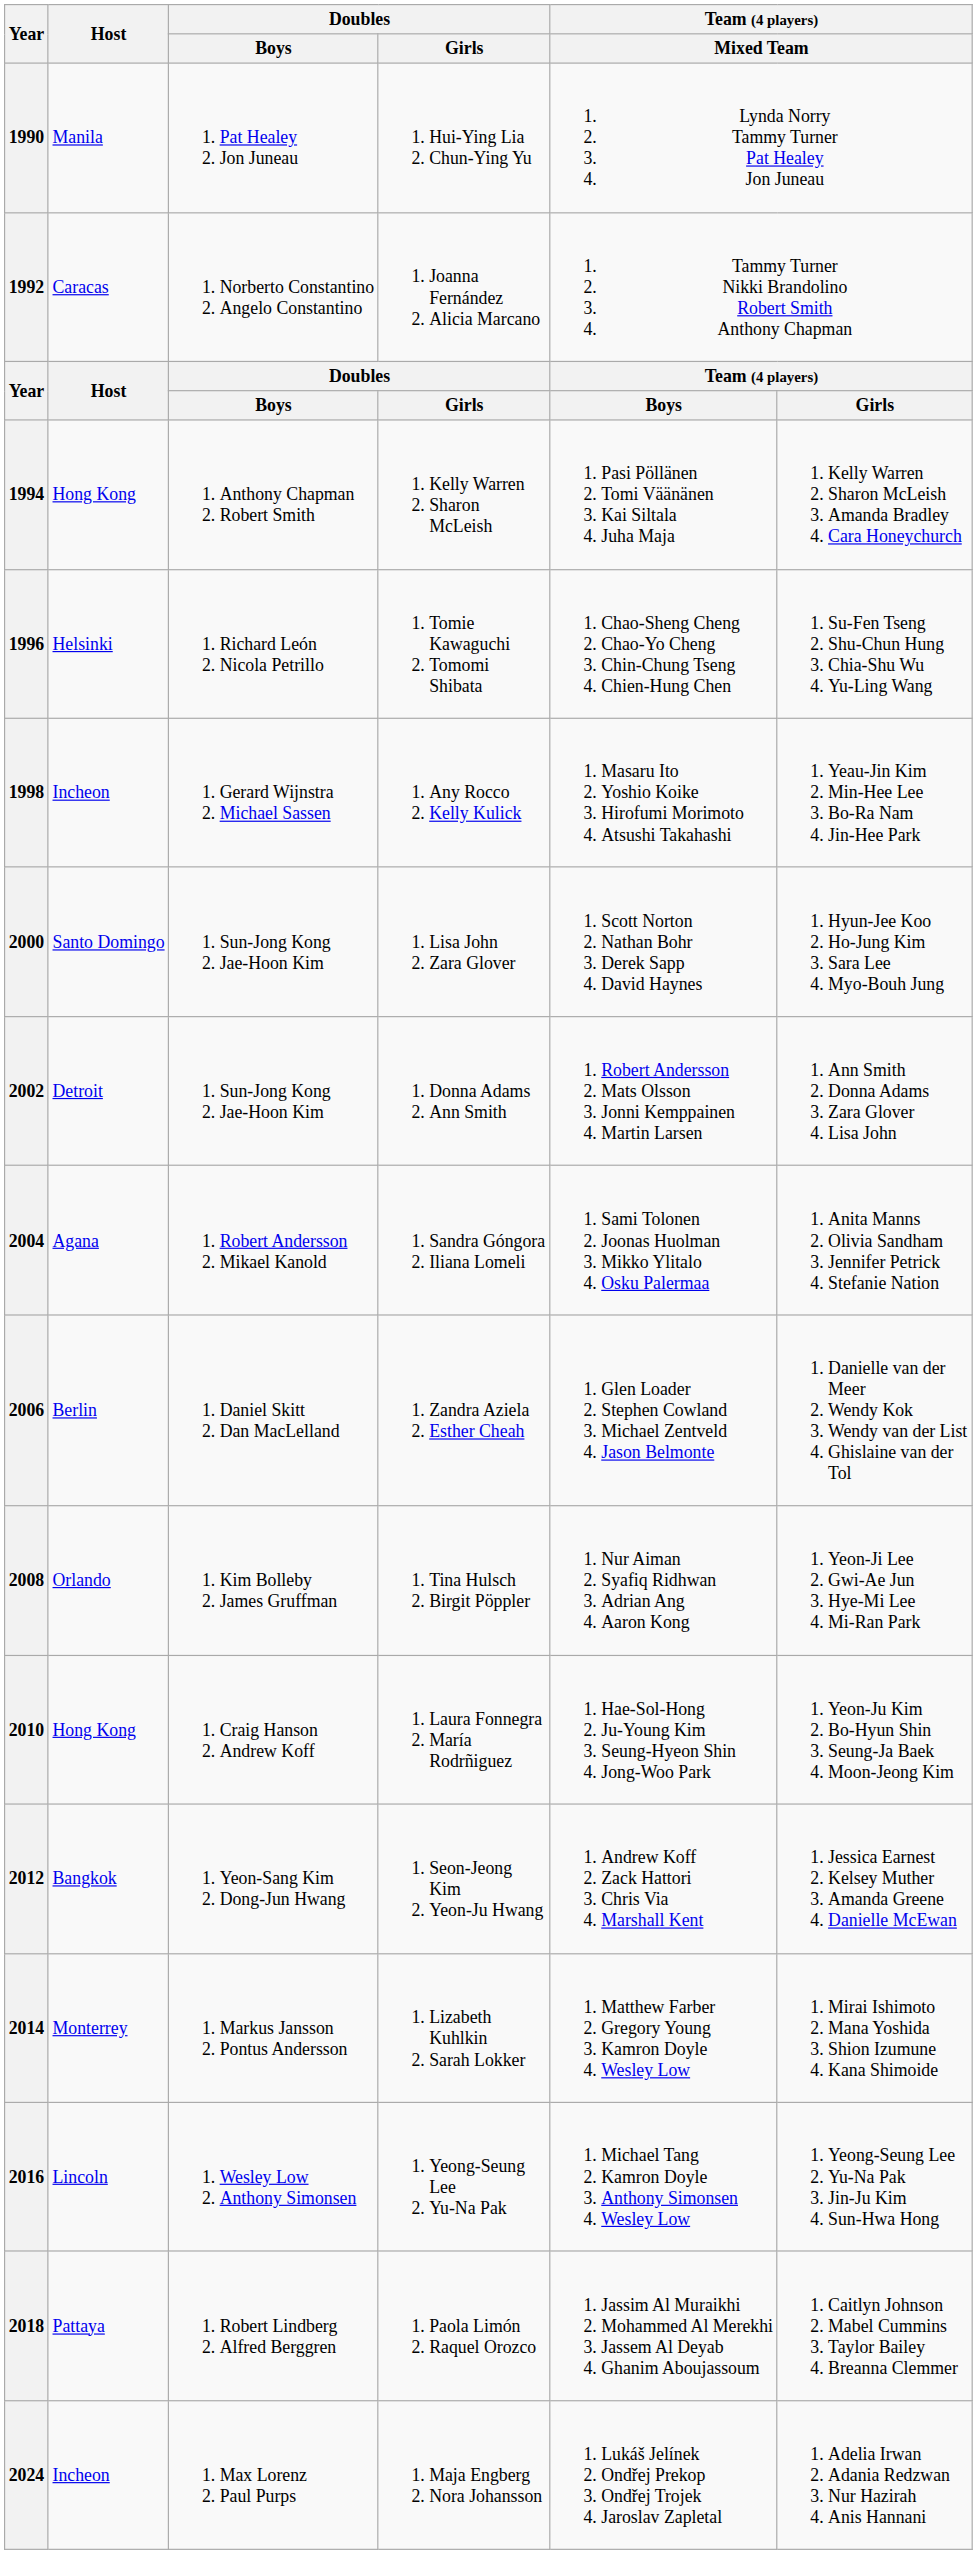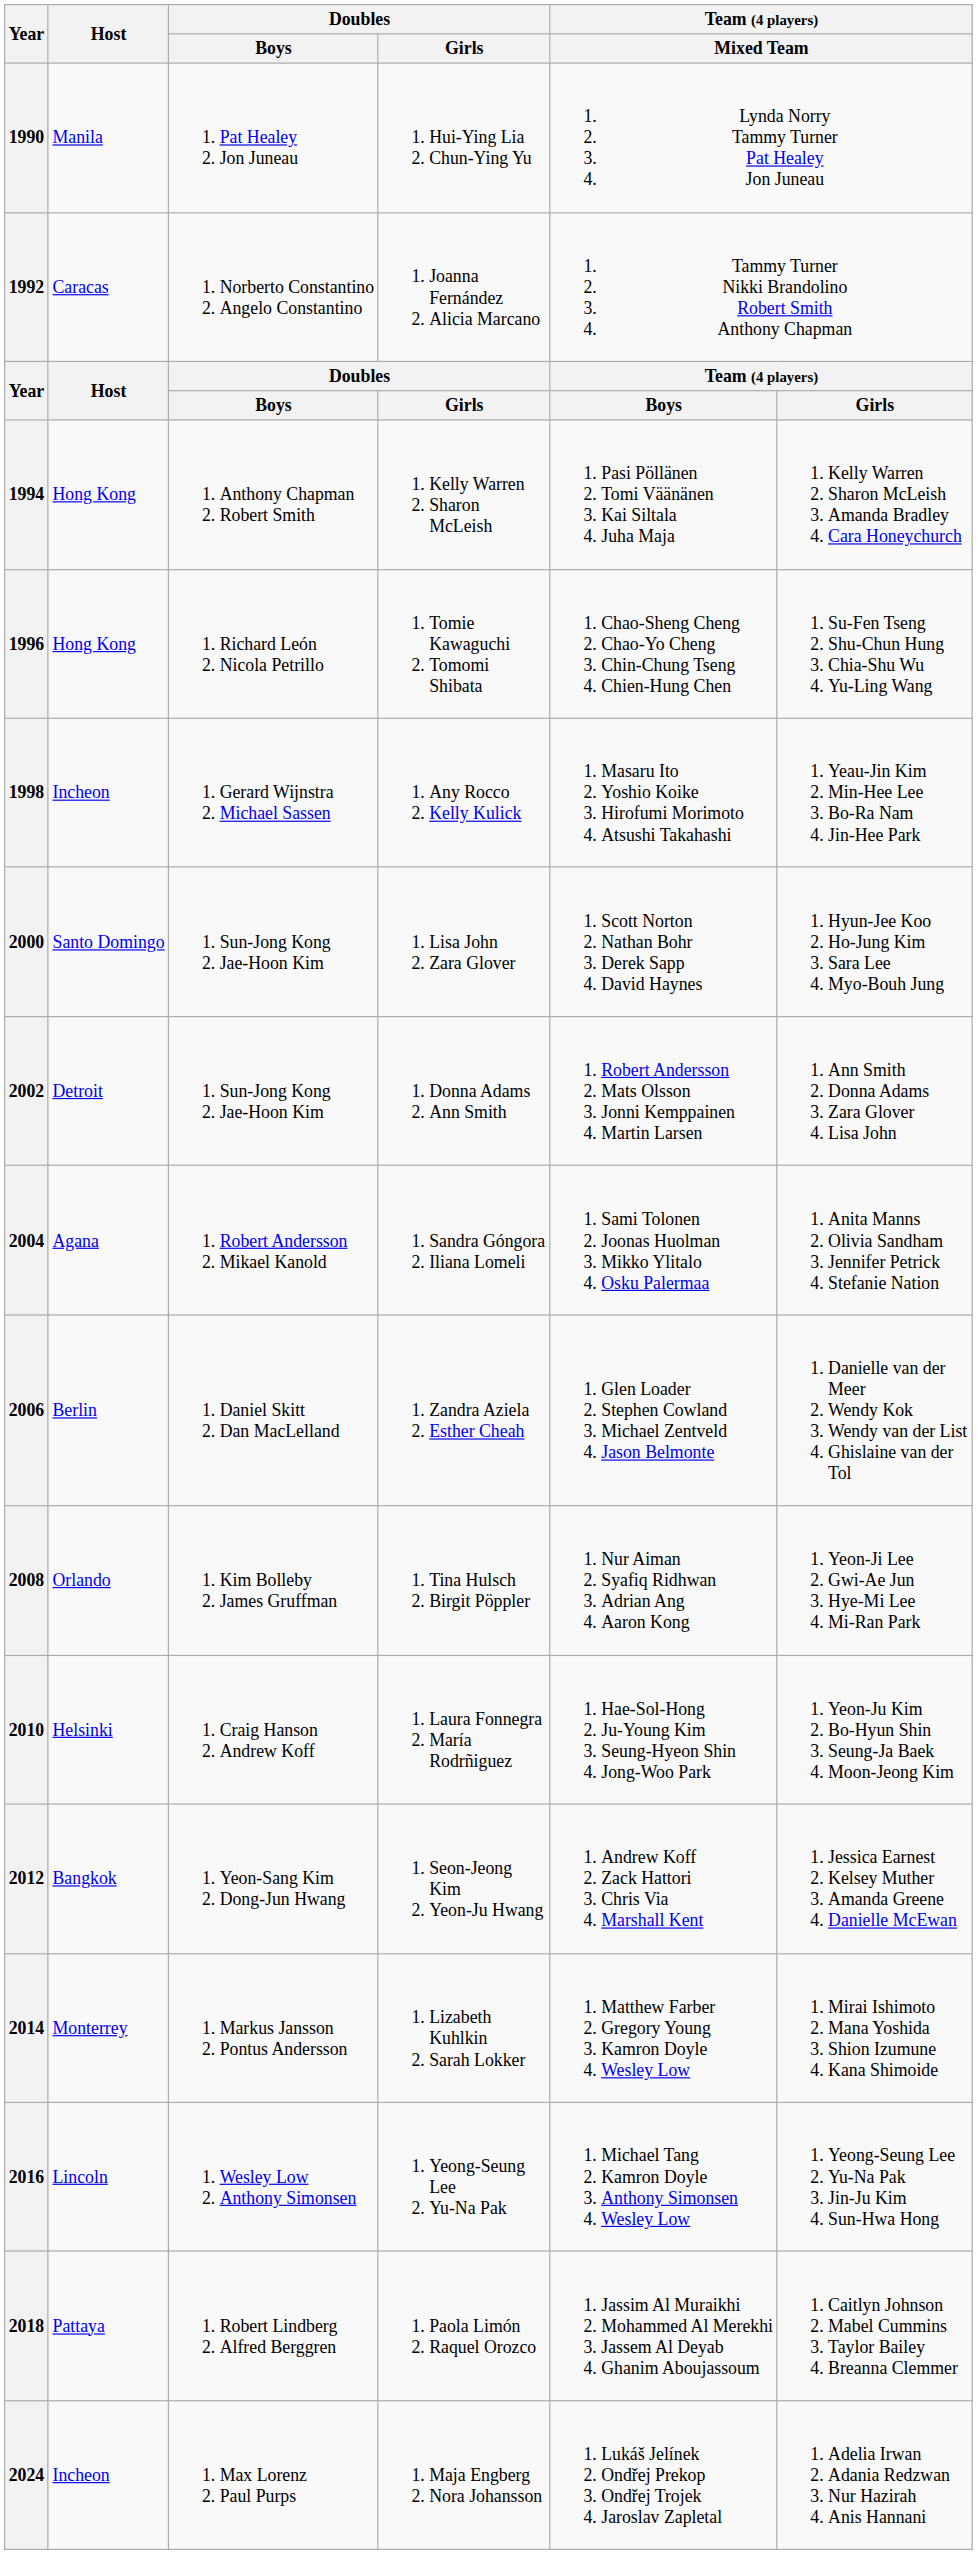(83, 643) Helsinki -> (94, 643) Hong Kong
(94, 1729) Hong Kong -> (83, 1729) Helsinki
